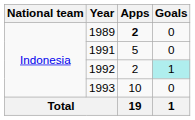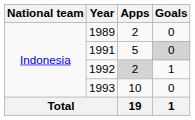(135, 32) bold -> (135, 32) normal
(171, 50) no background -> (171, 50) lightgrey background
(135, 69) no background -> (135, 69) lightgrey background
(171, 69) paleturquoise background -> (171, 69) no background
